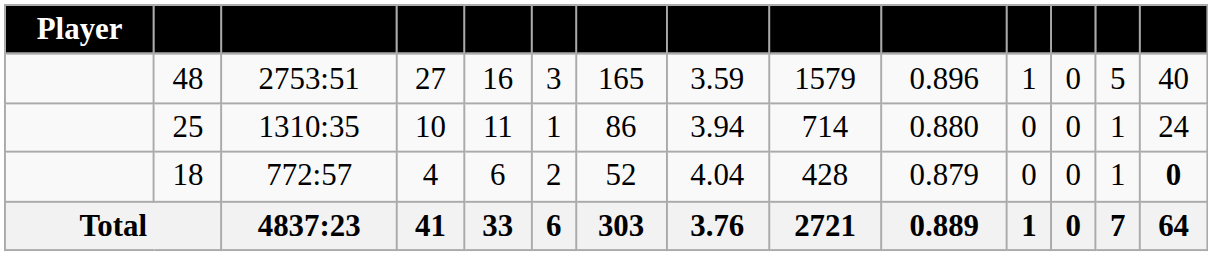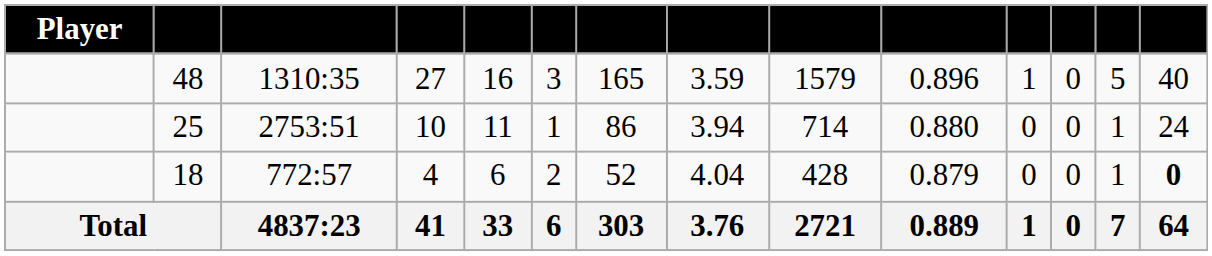(309, 77) 2753:51 -> (309, 77) 1310:35
(309, 126) 1310:35 -> (309, 126) 2753:51
